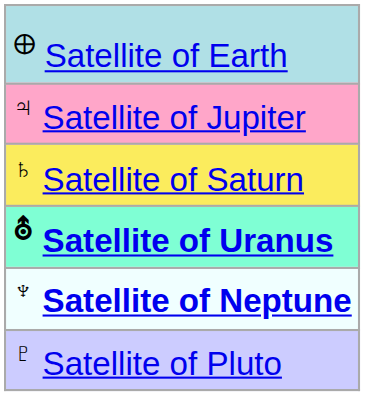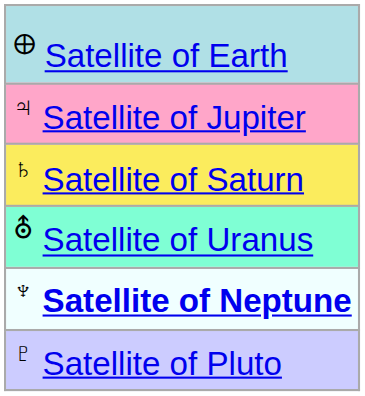(173, 236) bold -> (163, 236) normal
